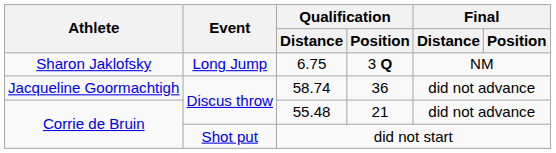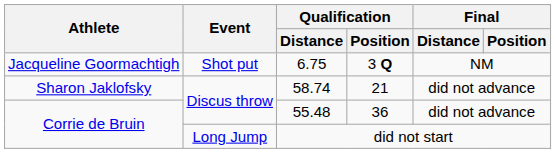(94, 65) Sharon Jaklofsky -> (94, 65) Jacqueline Goormachtigh
(230, 65) Long Jump -> (230, 65) Shot put
(94, 89) Jacqueline Goormachtigh -> (94, 89) Sharon Jaklofsky
(380, 89) 36 -> (380, 89) 21
(380, 112) 21 -> (380, 112) 36
(230, 136) Shot put -> (230, 136) Long Jump
